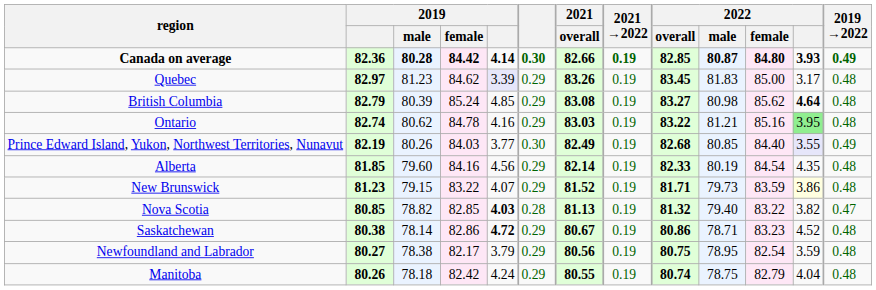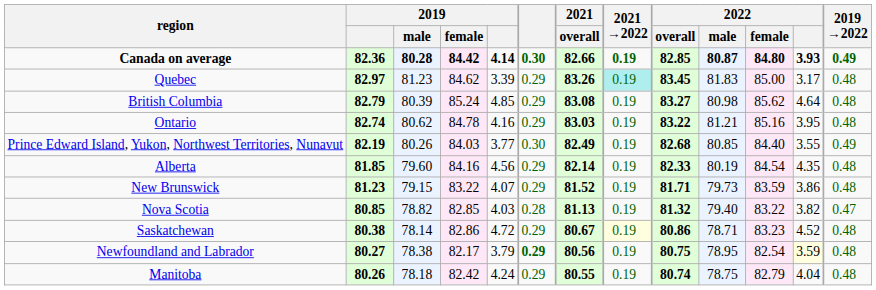(503, 79) lavender background -> (503, 79) no background
(624, 79) no background -> (624, 79) paleturquoise background
(808, 101) bold -> (808, 101) normal
(808, 123) lightgreen background -> (808, 123) no background
(808, 144) lavender background -> (808, 144) no background
(808, 187) lightyellow background -> (808, 187) no background
(503, 209) bold -> (503, 209) normal
(503, 230) bold -> (503, 230) normal
(624, 230) no background -> (624, 230) lightyellow background
(533, 252) normal -> (533, 252) bold
(808, 252) no background -> (808, 252) lightyellow background
